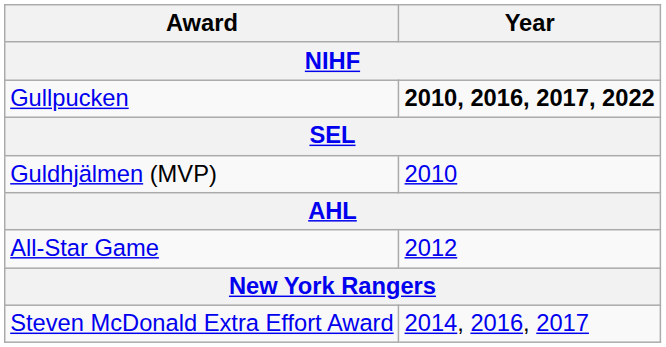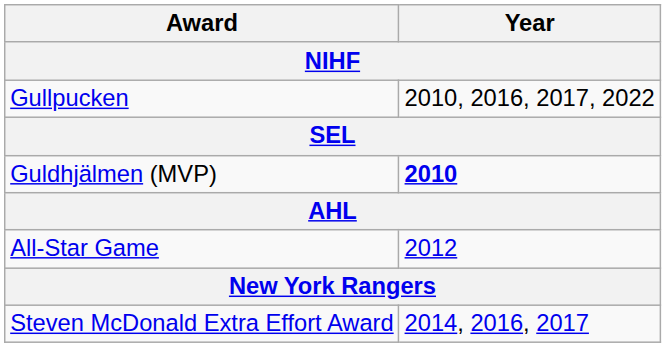(530, 98) bold -> (530, 98) normal
(431, 173) normal -> (431, 173) bold
